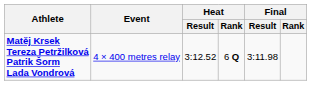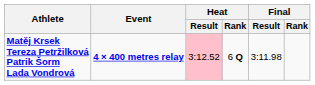(137, 57) normal -> (138, 57) bold
(200, 57) no background -> (204, 57) pink background
